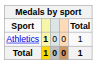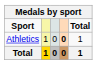(46, 39) bold -> (46, 39) normal
(64, 39) normal -> (64, 39) bold
